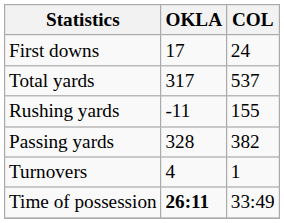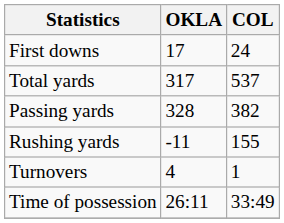rows swapped: (64, 111) <-> (62, 141)
(187, 202) bold -> (187, 202) normal
